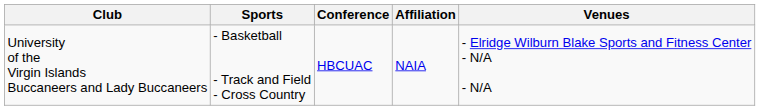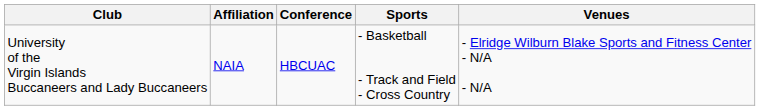columns swapped: (426, 14) <-> (262, 14)
